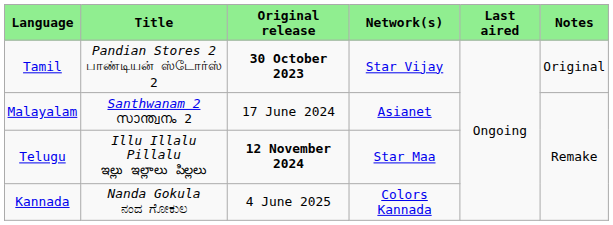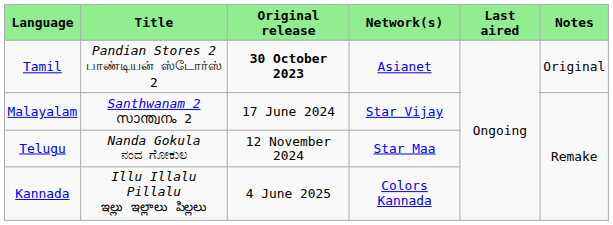(405, 67) Star Vijay -> (405, 67) Asianet
(405, 111) Asianet -> (405, 111) Star Vijay
(154, 155) Illu Illalu Pillalu ఇల్లు ఇల్లాలు పిల్లలు -> (154, 148) Nanda Gokula ನಂದ ಗೋಕುಲ
(288, 157) bold -> (288, 148) normal
(154, 201) Nanda Gokula ನಂದ ಗೋಕುಲ -> (154, 192) Illu Illalu Pillalu ఇల్లు ఇల్లాలు పిల్లలు
